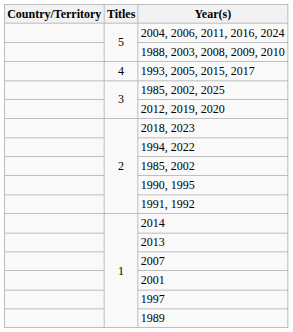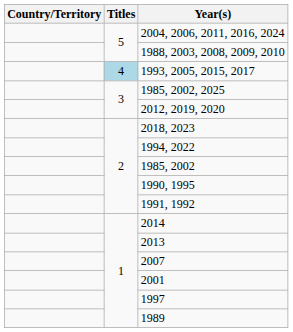(121, 71) no background -> (121, 71) lightblue background
